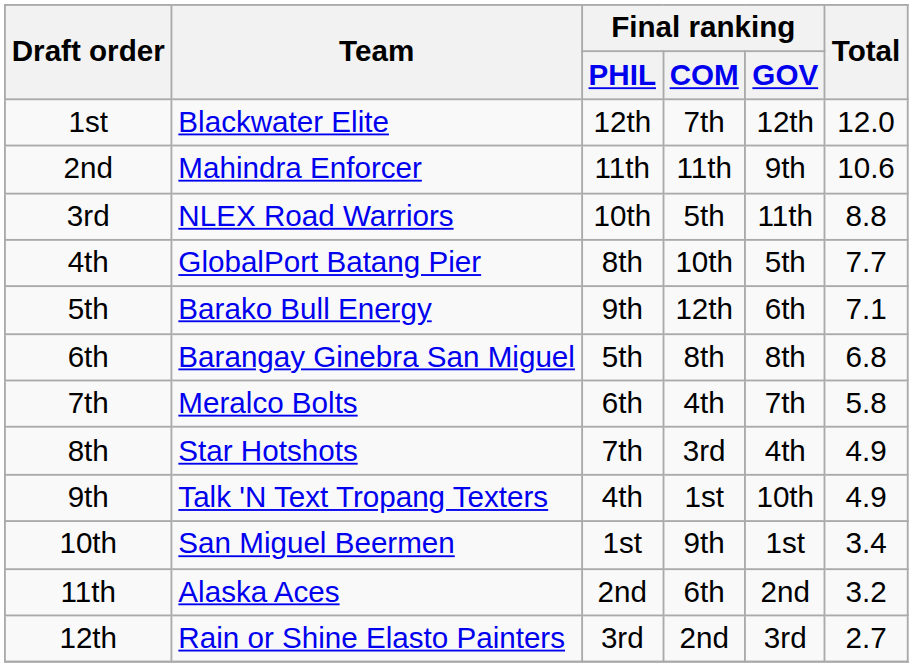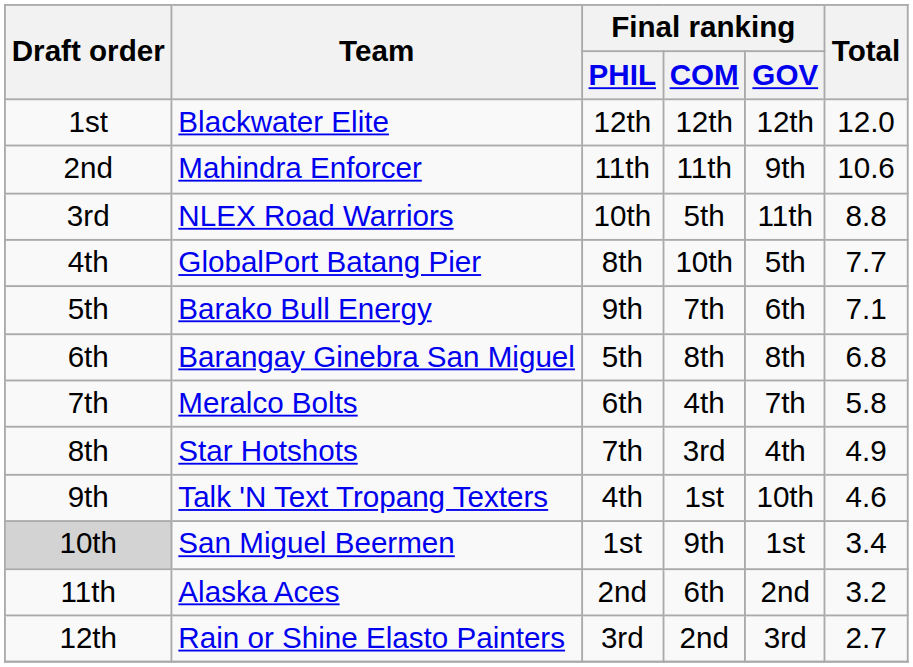(704, 121) 7th -> (704, 121) 12th
(704, 309) 12th -> (704, 309) 7th
(866, 497) 4.9 -> (866, 497) 4.6
(88, 544) no background -> (88, 544) lightgrey background
